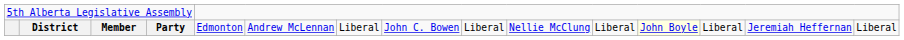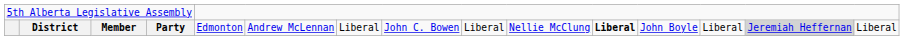(615, 28) normal -> (615, 28) bold
(669, 28) lightyellow background -> (669, 28) no background
(800, 28) no background -> (800, 28) lightgrey background
